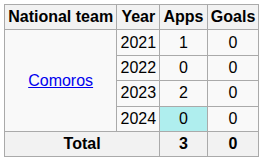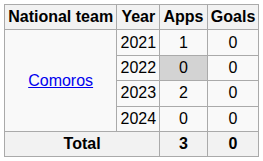(183, 67) no background -> (183, 67) lightgrey background
(183, 118) paleturquoise background -> (183, 118) no background
